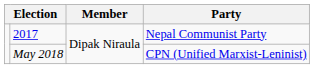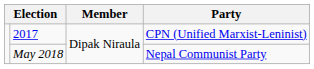(206, 34) Nepal Communist Party -> (226, 34) CPN (Unified Marxist-Leninist)
(226, 53) CPN (Unified Marxist-Leninist) -> (206, 53) Nepal Communist Party
